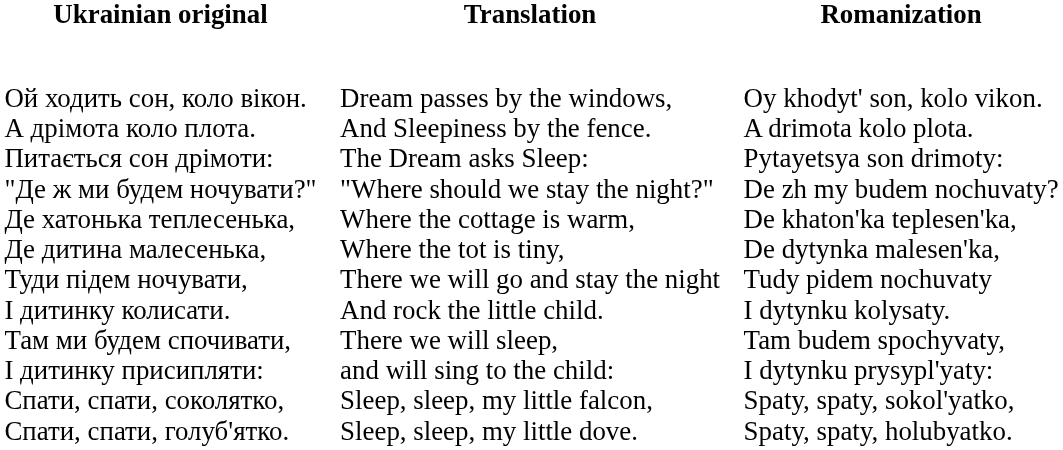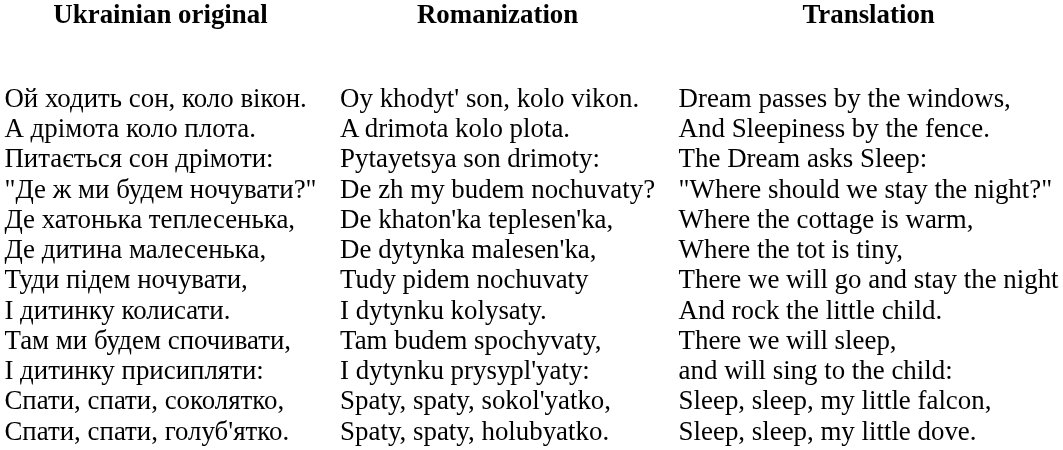columns swapped: (901, 14) <-> (530, 14)
